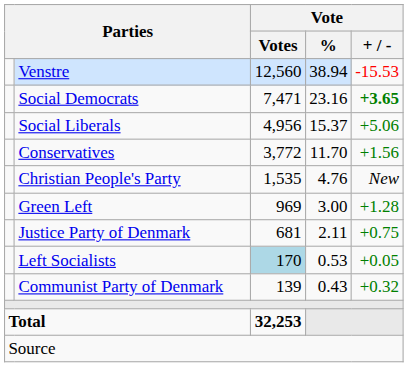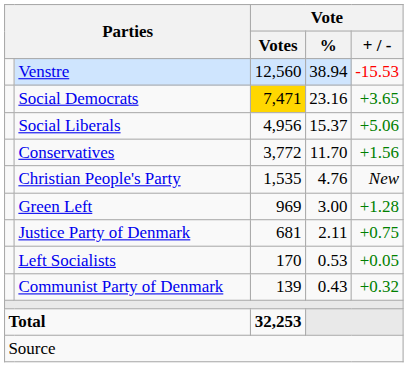(282, 98) no background -> (282, 98) gold background
(379, 98) bold -> (379, 98) normal
(289, 260) lightblue background -> (289, 260) no background
